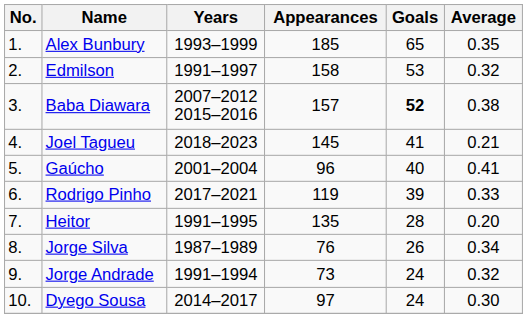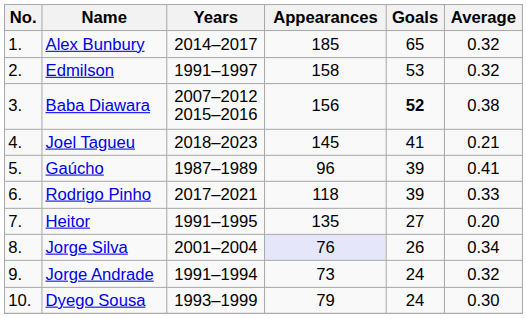(216, 44) 1993–1999 -> (216, 44) 2014–2017
(483, 44) 0.35 -> (483, 44) 0.32
(325, 106) 157 -> (325, 106) 156
(216, 168) 2001–2004 -> (216, 168) 1987–1989
(415, 168) 40 -> (415, 168) 39
(325, 194) 119 -> (325, 194) 118
(415, 221) 28 -> (415, 221) 27
(216, 247) 1987–1989 -> (216, 247) 2001–2004
(325, 247) no background -> (325, 247) lavender background
(216, 300) 2014–2017 -> (216, 300) 1993–1999
(325, 300) 97 -> (325, 300) 79
